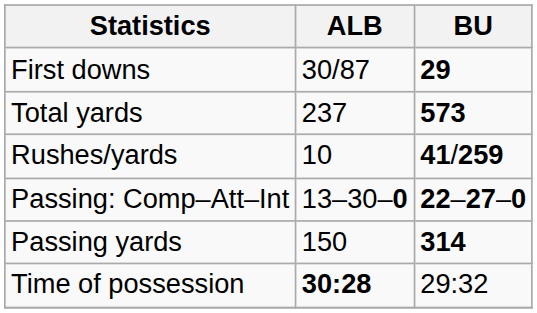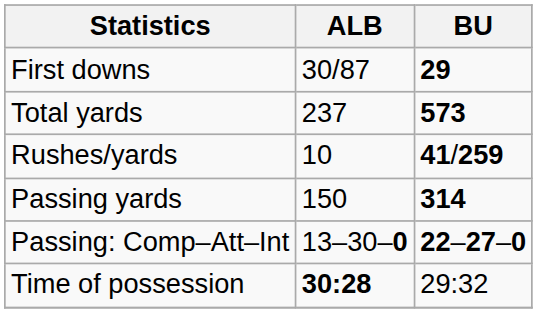rows swapped: (97, 241) <-> (150, 198)
